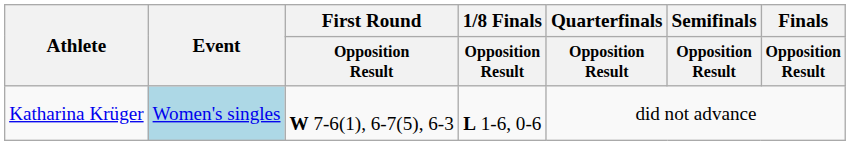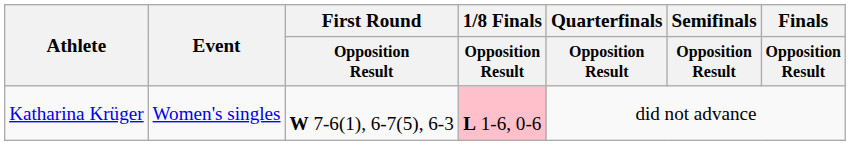(217, 113) lightblue background -> (217, 113) no background
(502, 124) no background -> (502, 124) pink background
